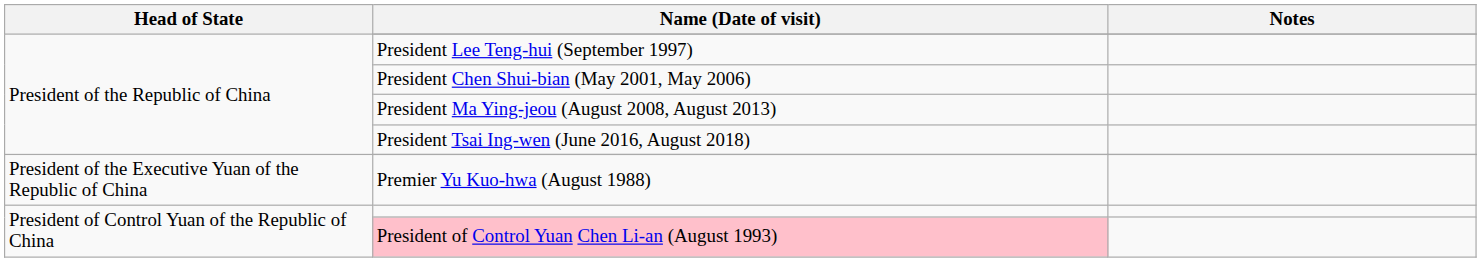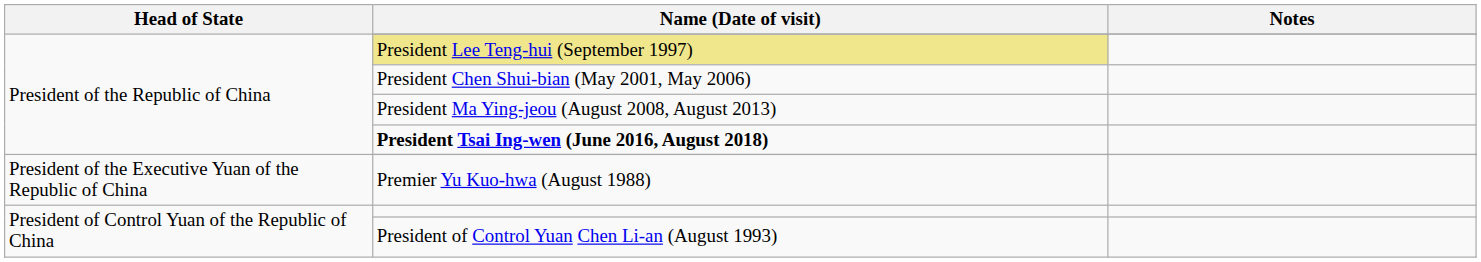(535, 49) no background -> (535, 49) khaki background
(563, 139) normal -> (573, 139) bold
(577, 236) pink background -> (577, 236) no background
